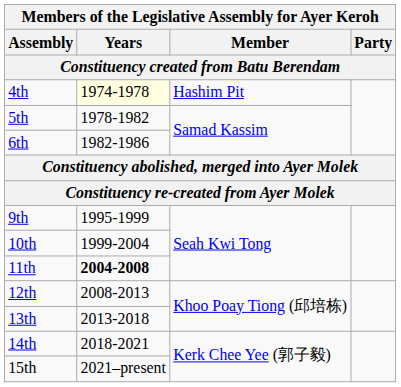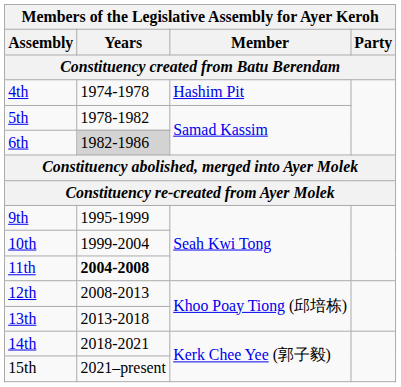(115, 92) lightyellow background -> (115, 92) no background
(115, 142) no background -> (115, 142) lightgrey background
